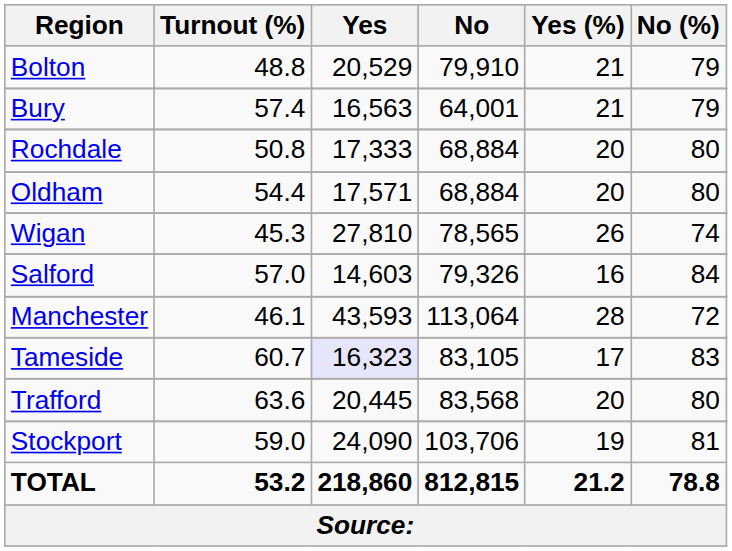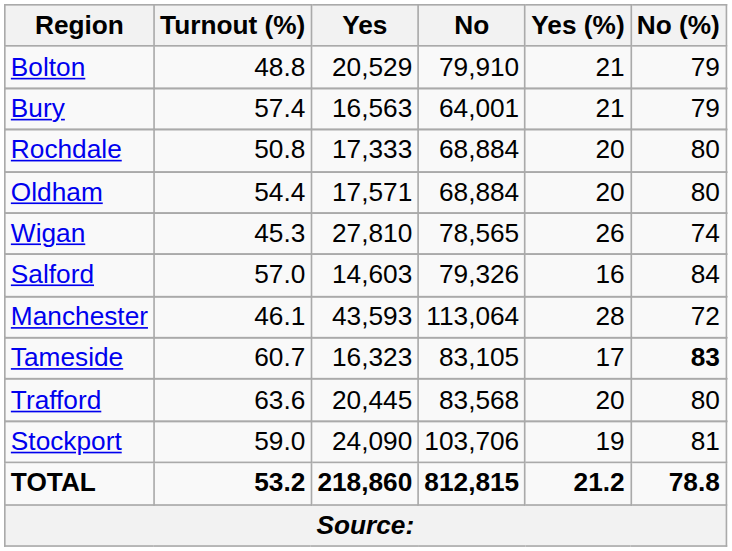(372, 358) lavender background -> (372, 358) no background
(705, 358) normal -> (705, 358) bold
